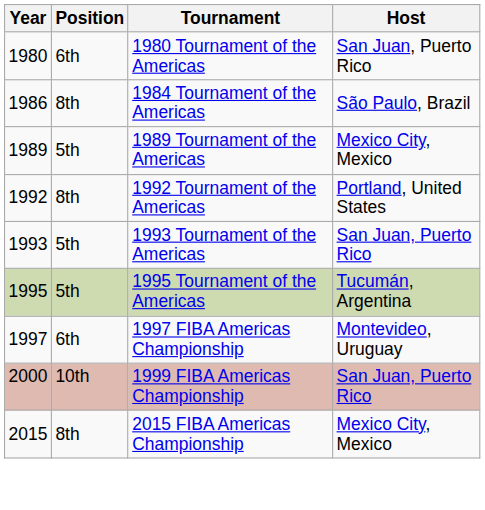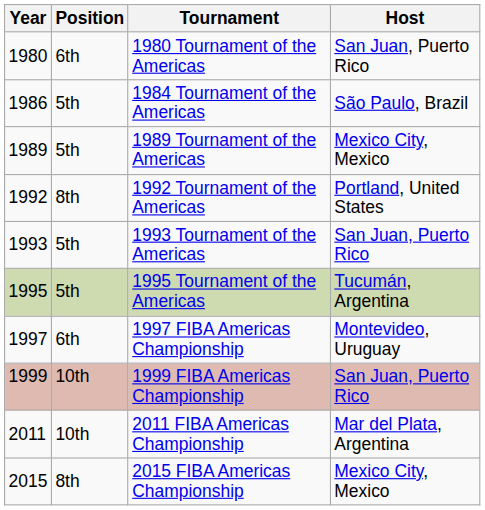(68, 103) 8th -> (68, 103) 5th
(28, 376) 2000 -> (28, 376) 1999
+ row: (211, 434)
